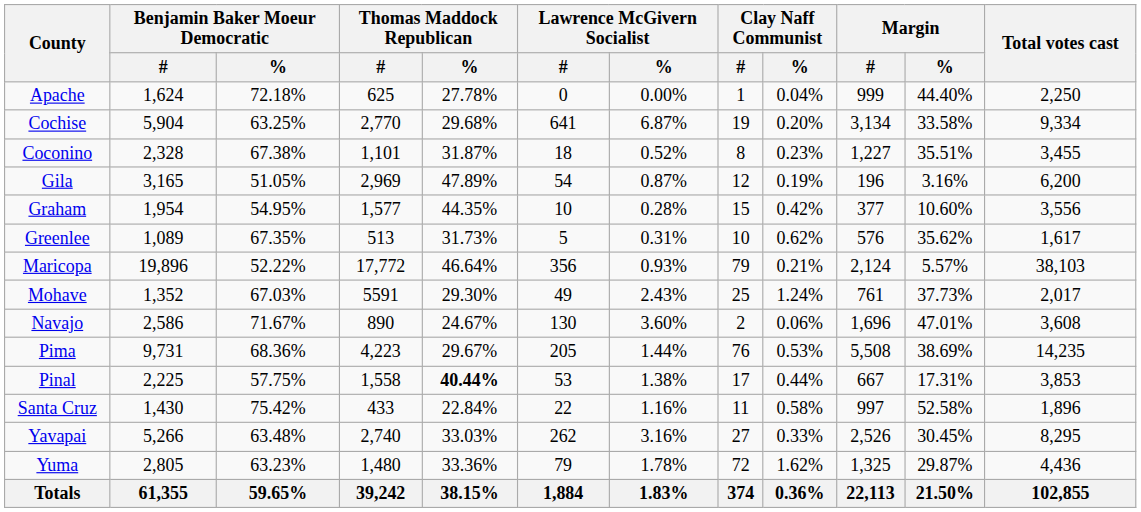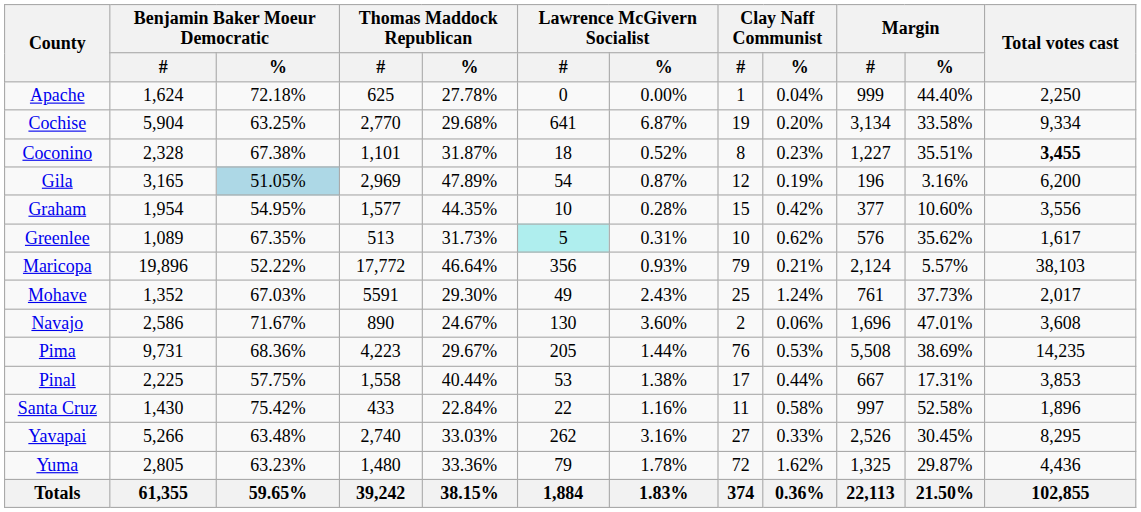(1060, 152) normal -> (1060, 152) bold
(278, 180) no background -> (278, 180) lightblue background
(563, 237) no background -> (563, 237) paleturquoise background
(469, 379) bold -> (469, 379) normal
